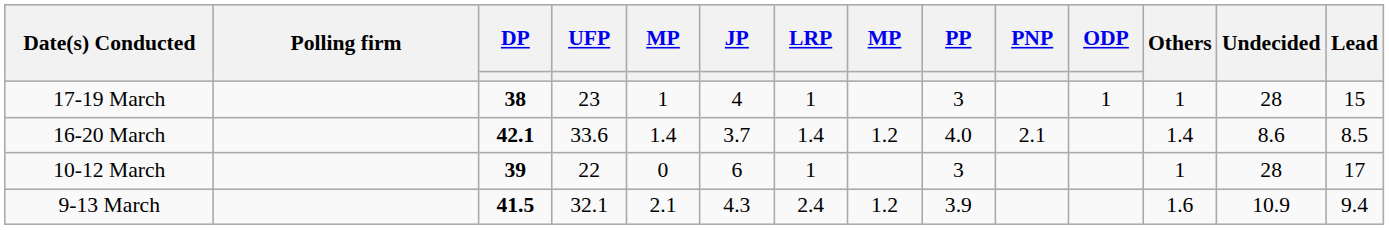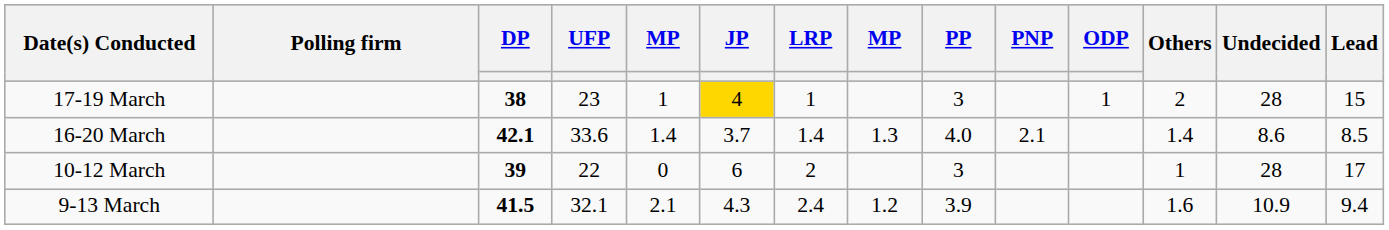(737, 99) no background -> (737, 99) gold background
(1180, 99) 1 -> (1180, 99) 2
(885, 135) 1.2 -> (885, 135) 1.3
(811, 170) 1 -> (811, 170) 2
